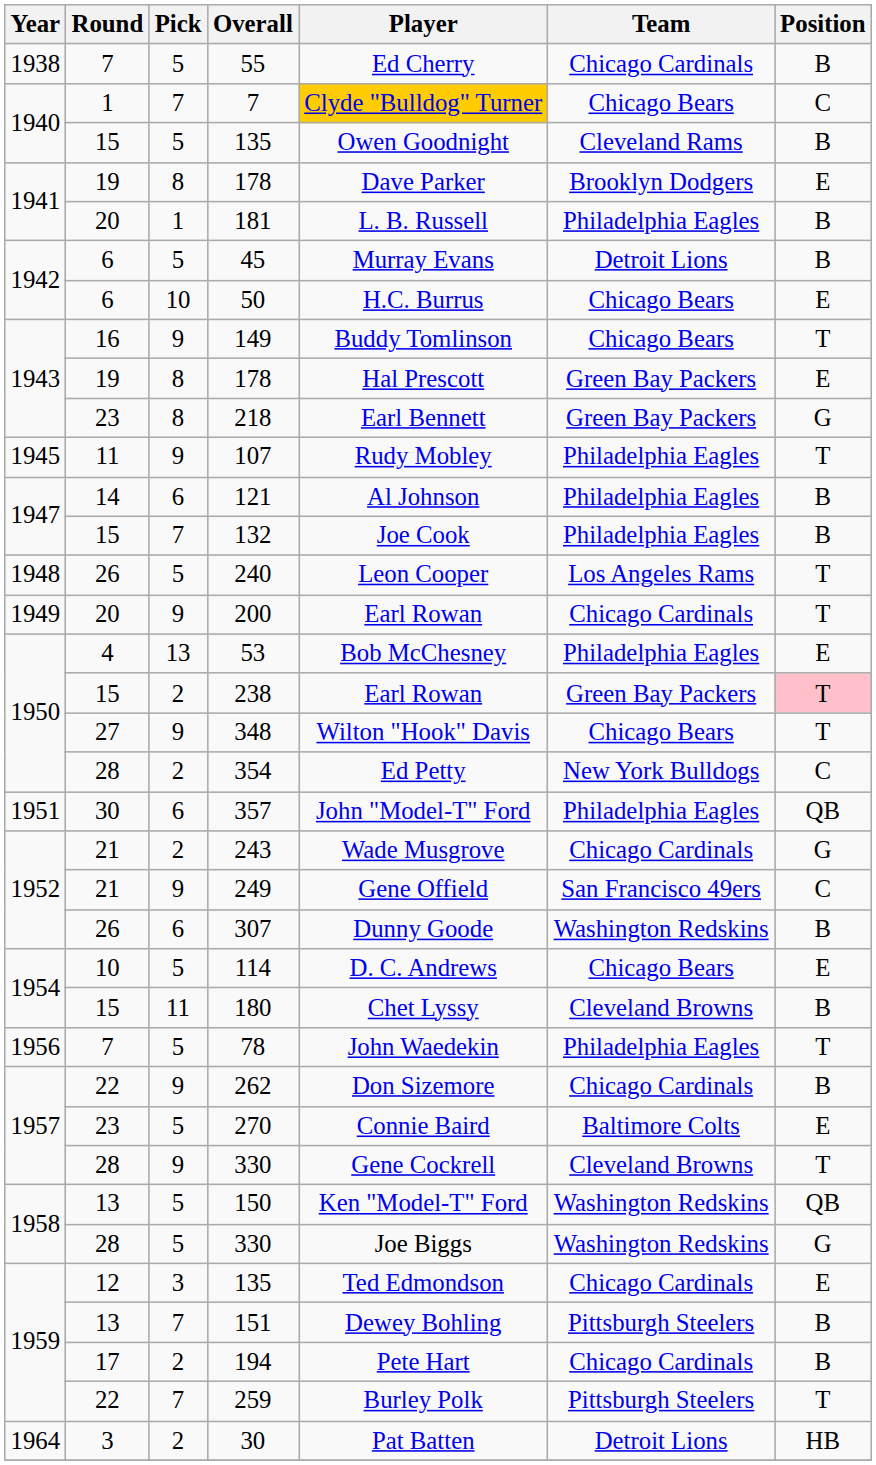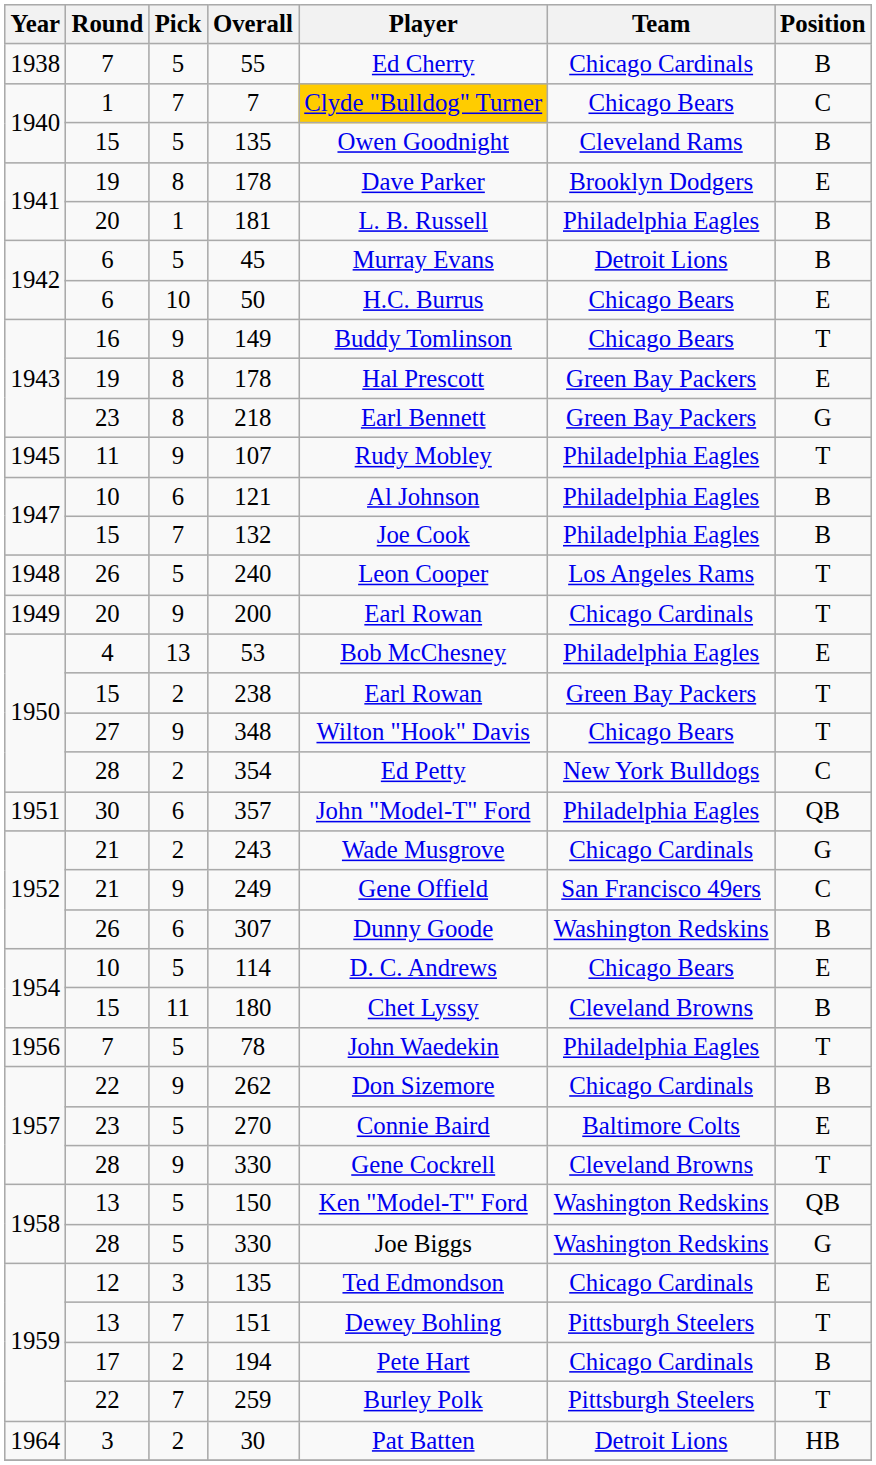(107, 496) 14 -> (107, 496) 10
(823, 692) pink background -> (823, 692) no background
(823, 1322) B -> (823, 1322) T
